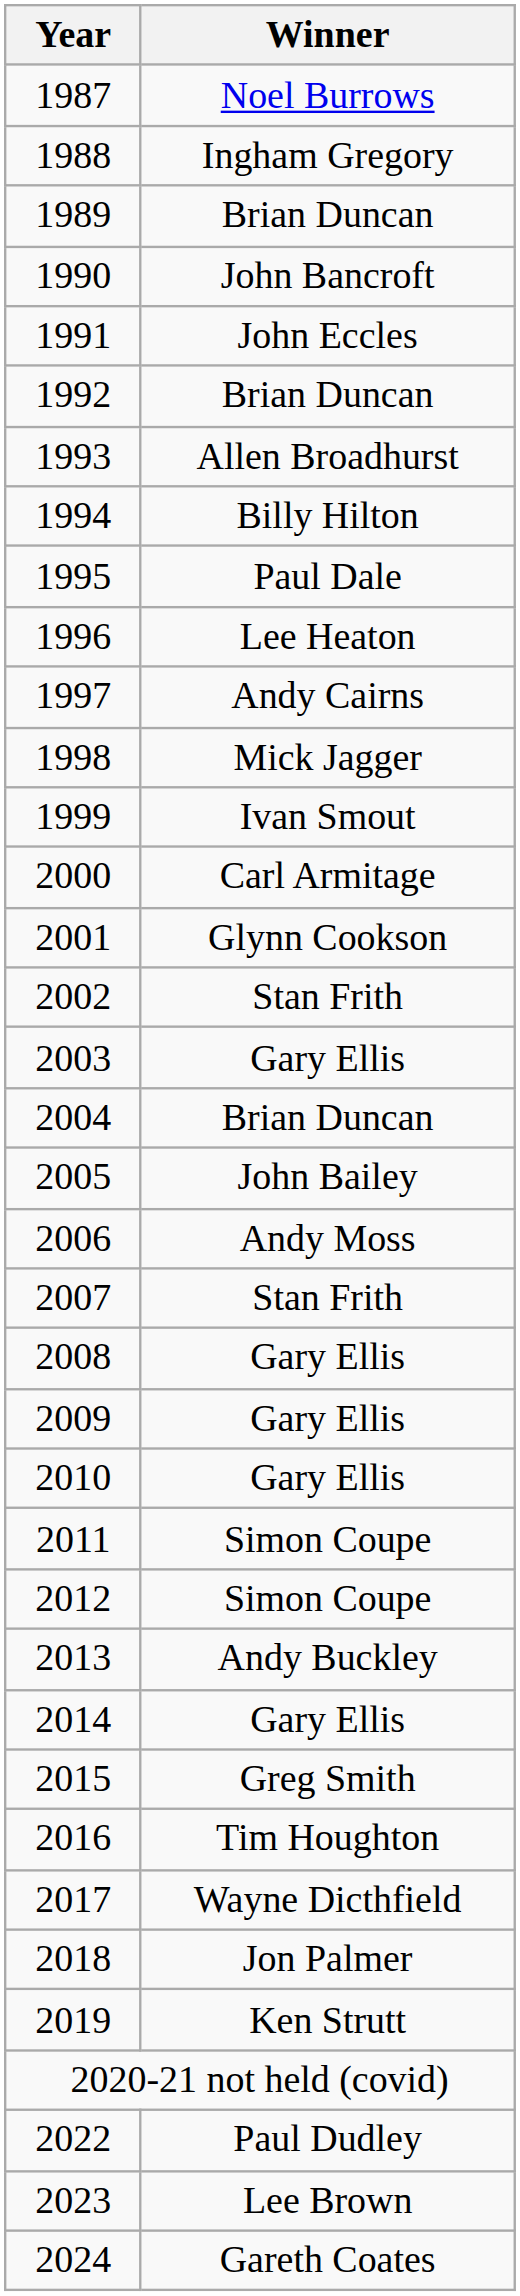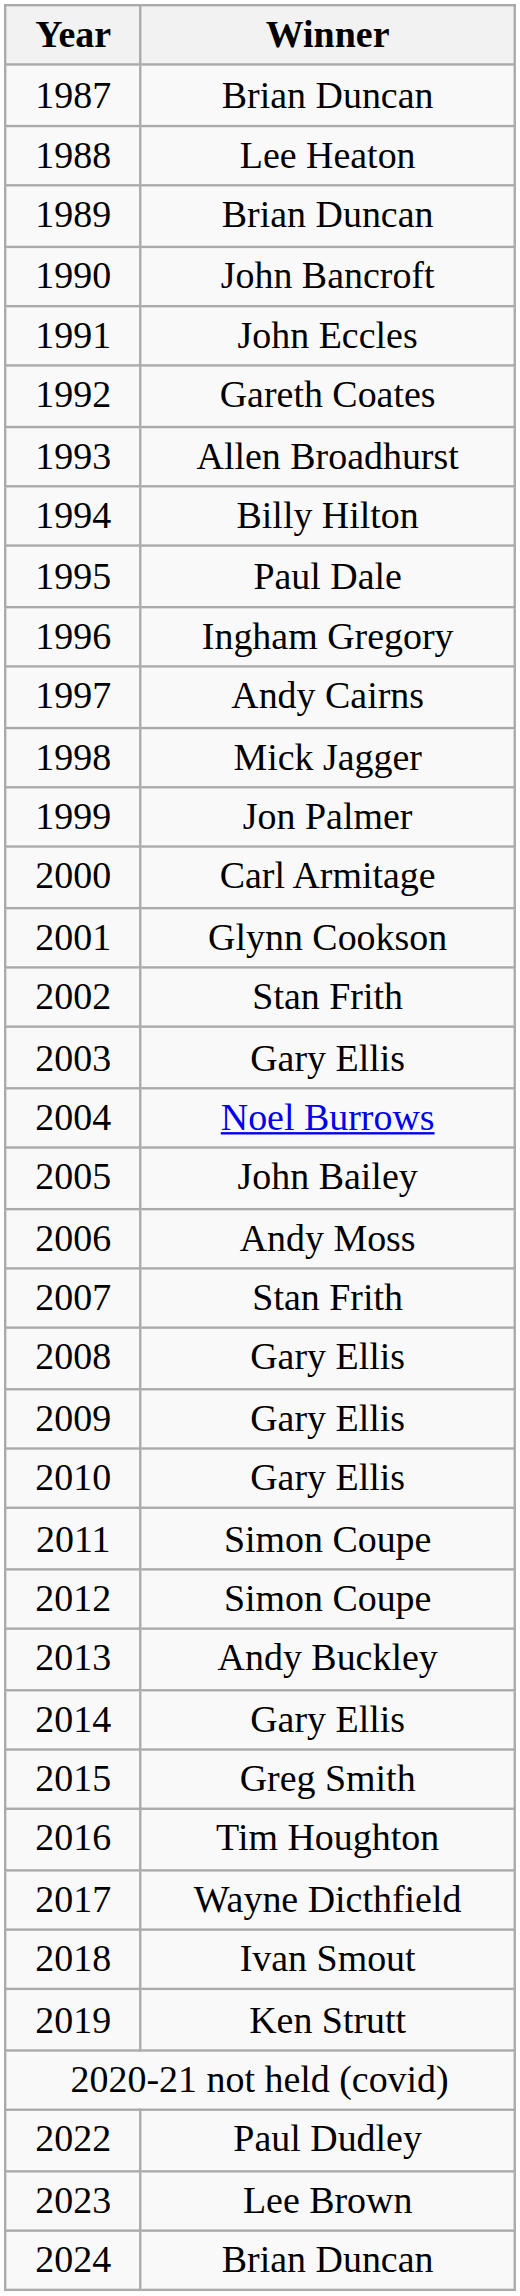(328, 94) Noel Burrows -> (328, 94) Brian Duncan
(328, 154) Ingham Gregory -> (328, 154) Lee Heaton
(328, 395) Brian Duncan -> (328, 395) Gareth Coates
(328, 635) Lee Heaton -> (328, 635) Ingham Gregory
(328, 816) Ivan Smout -> (328, 816) Jon Palmer
(328, 1117) Brian Duncan -> (328, 1117) Noel Burrows
(328, 1959) Jon Palmer -> (328, 1959) Ivan Smout
(328, 2259) Gareth Coates -> (328, 2259) Brian Duncan
